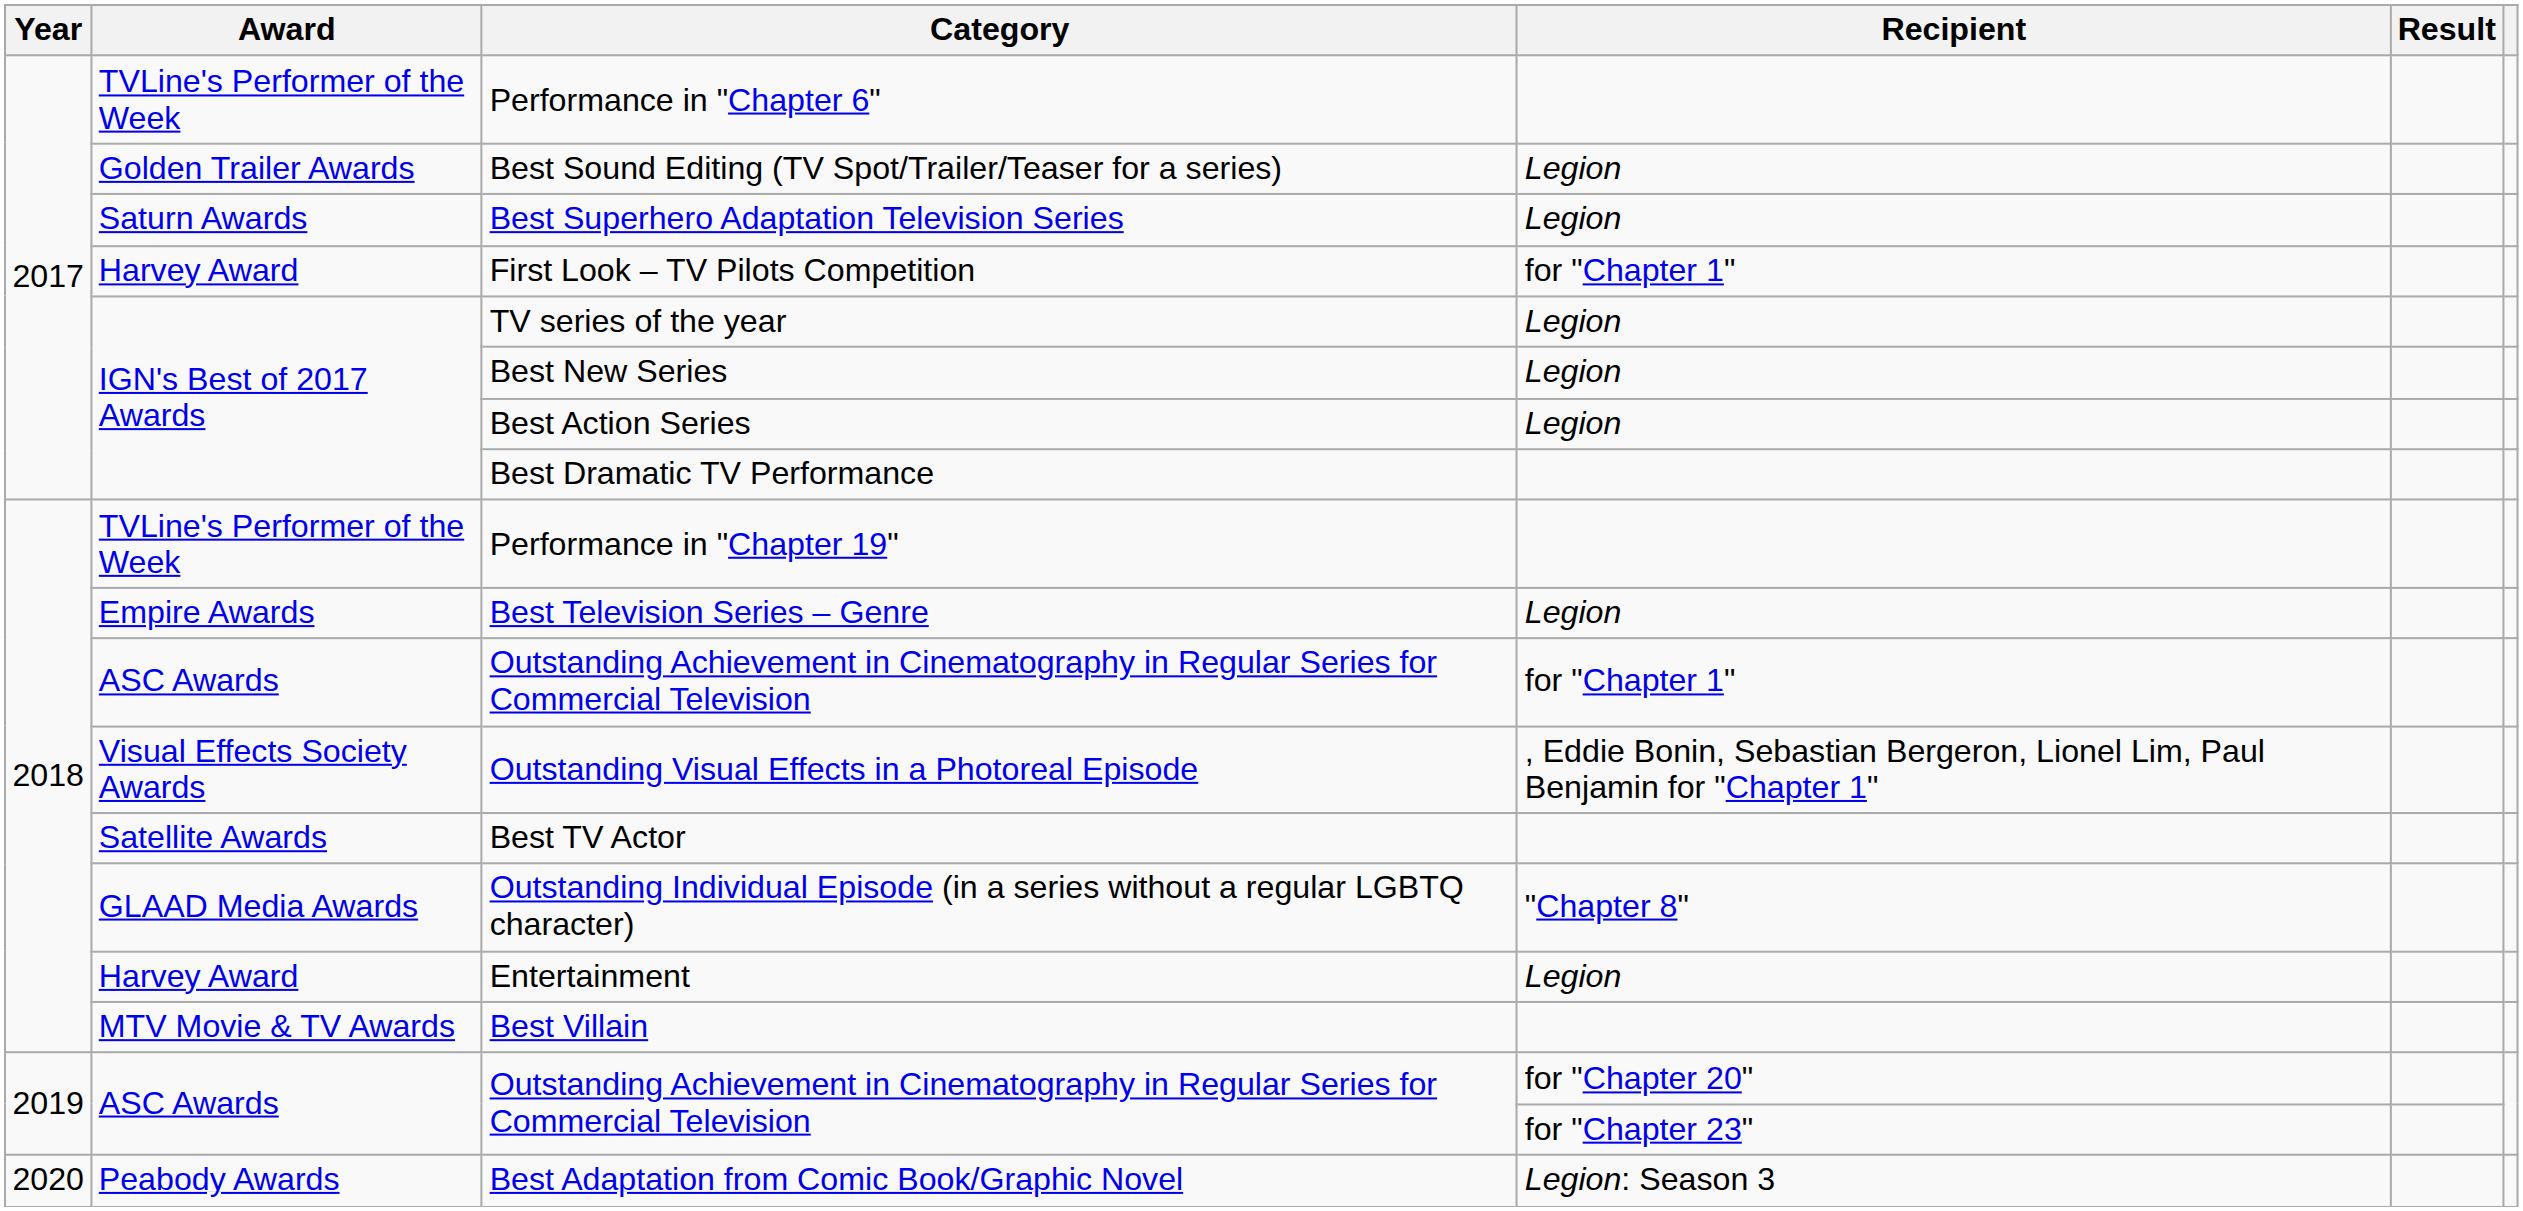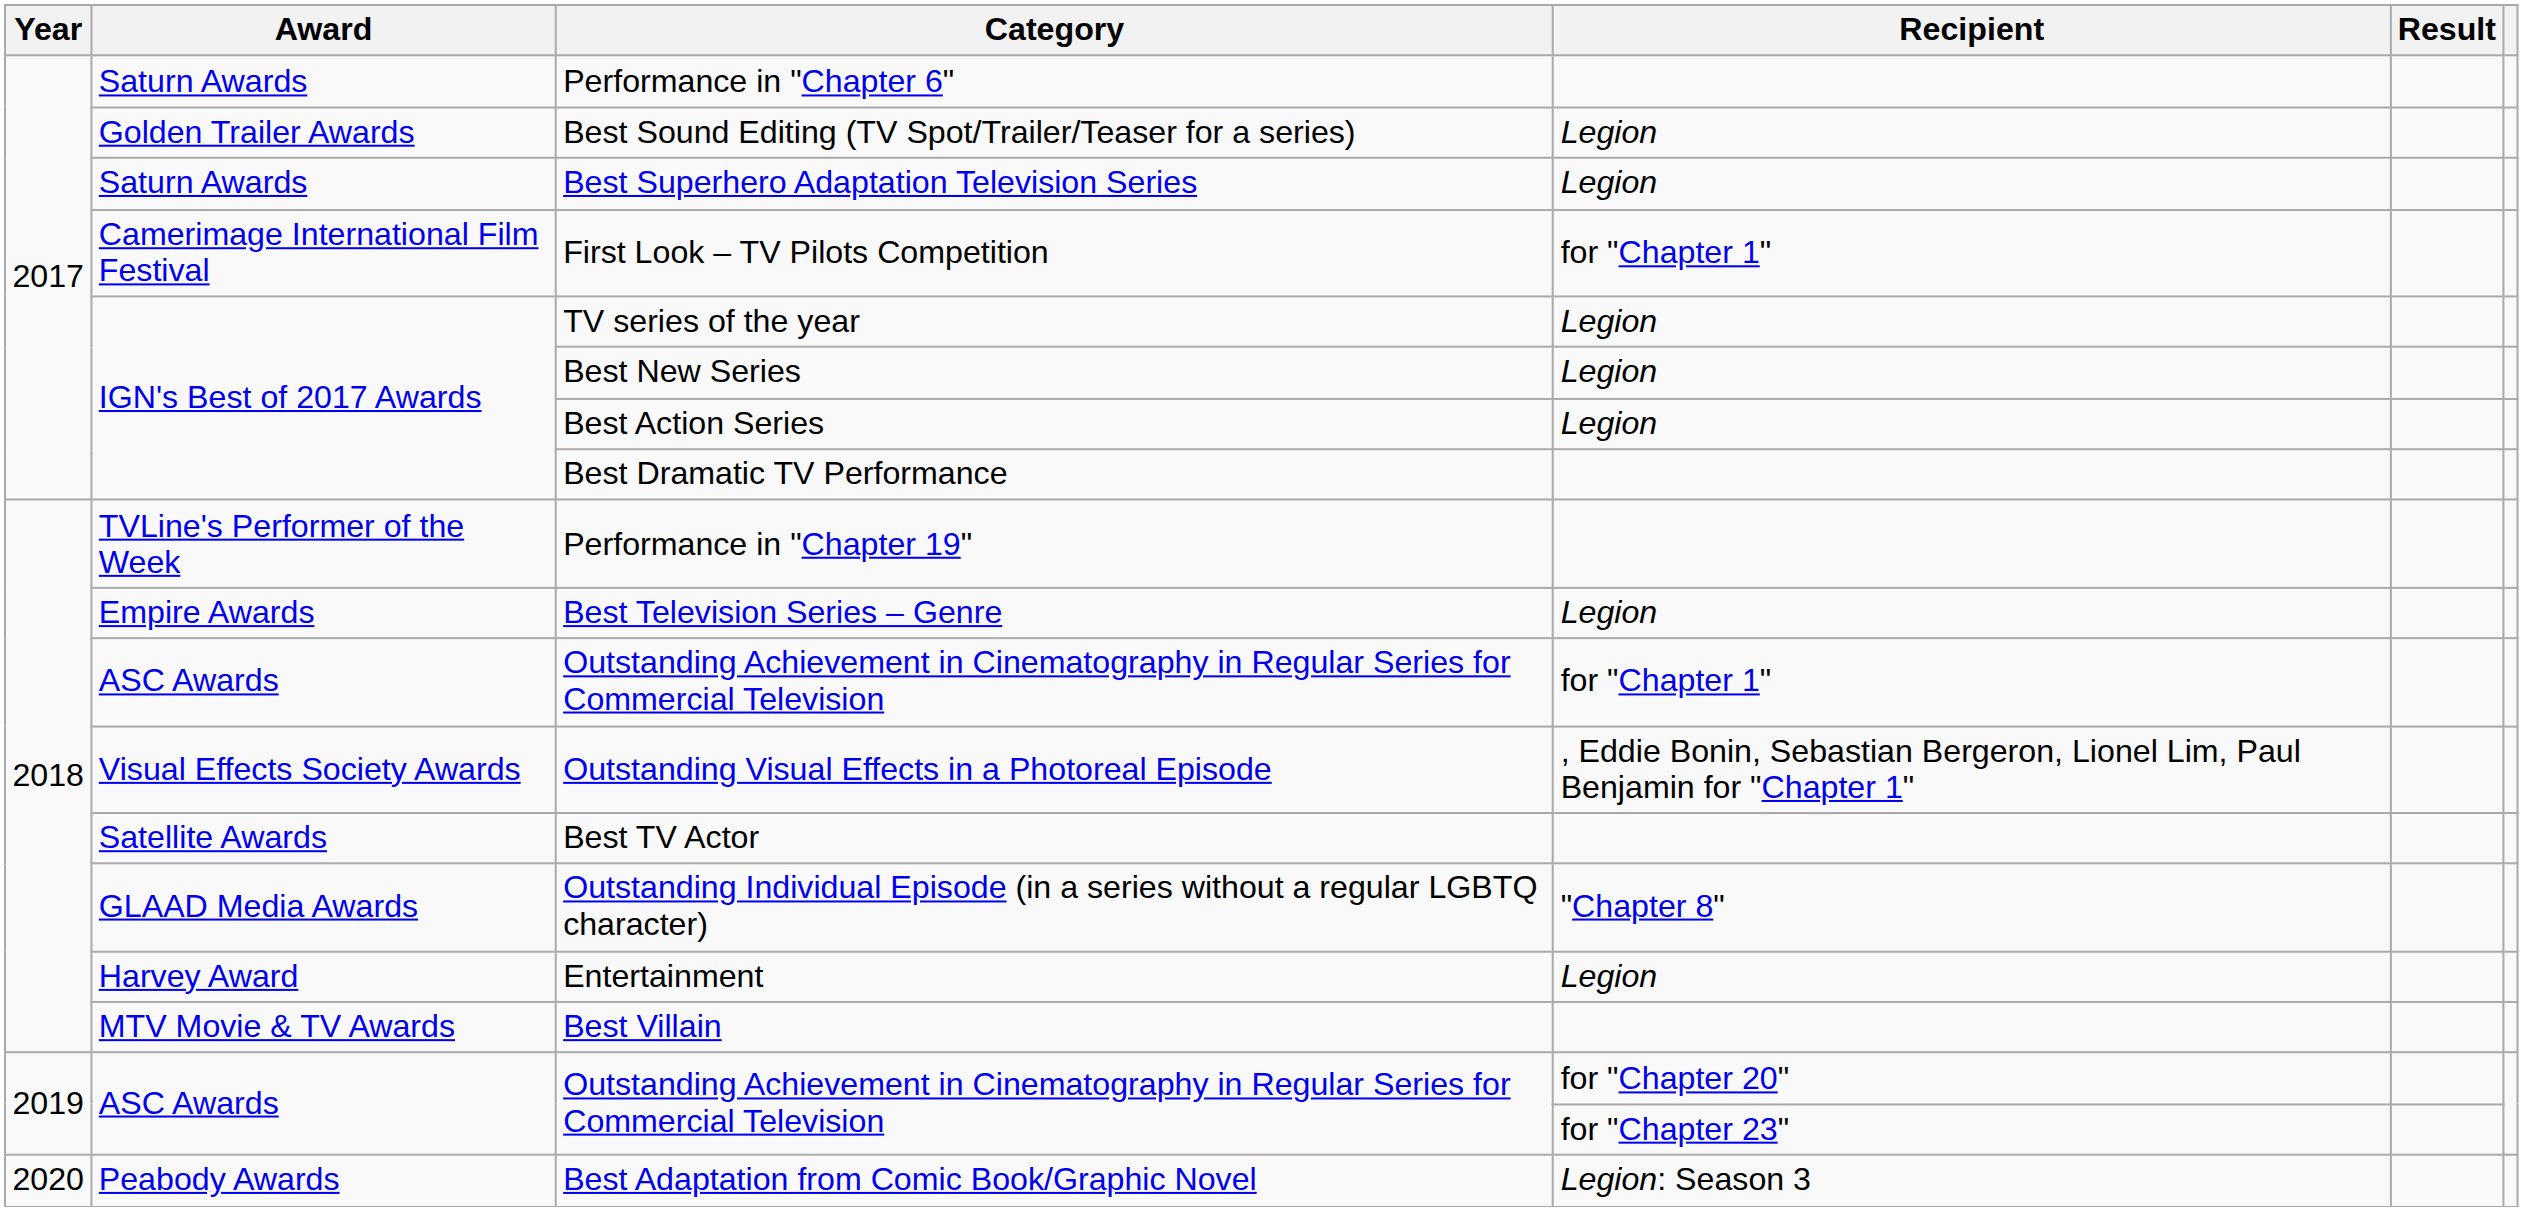(281, 99) TVLine's Performer of the Week -> (203, 81) Saturn Awards
(199, 270) Harvey Award -> (319, 252) Camerimage International Film Festival
